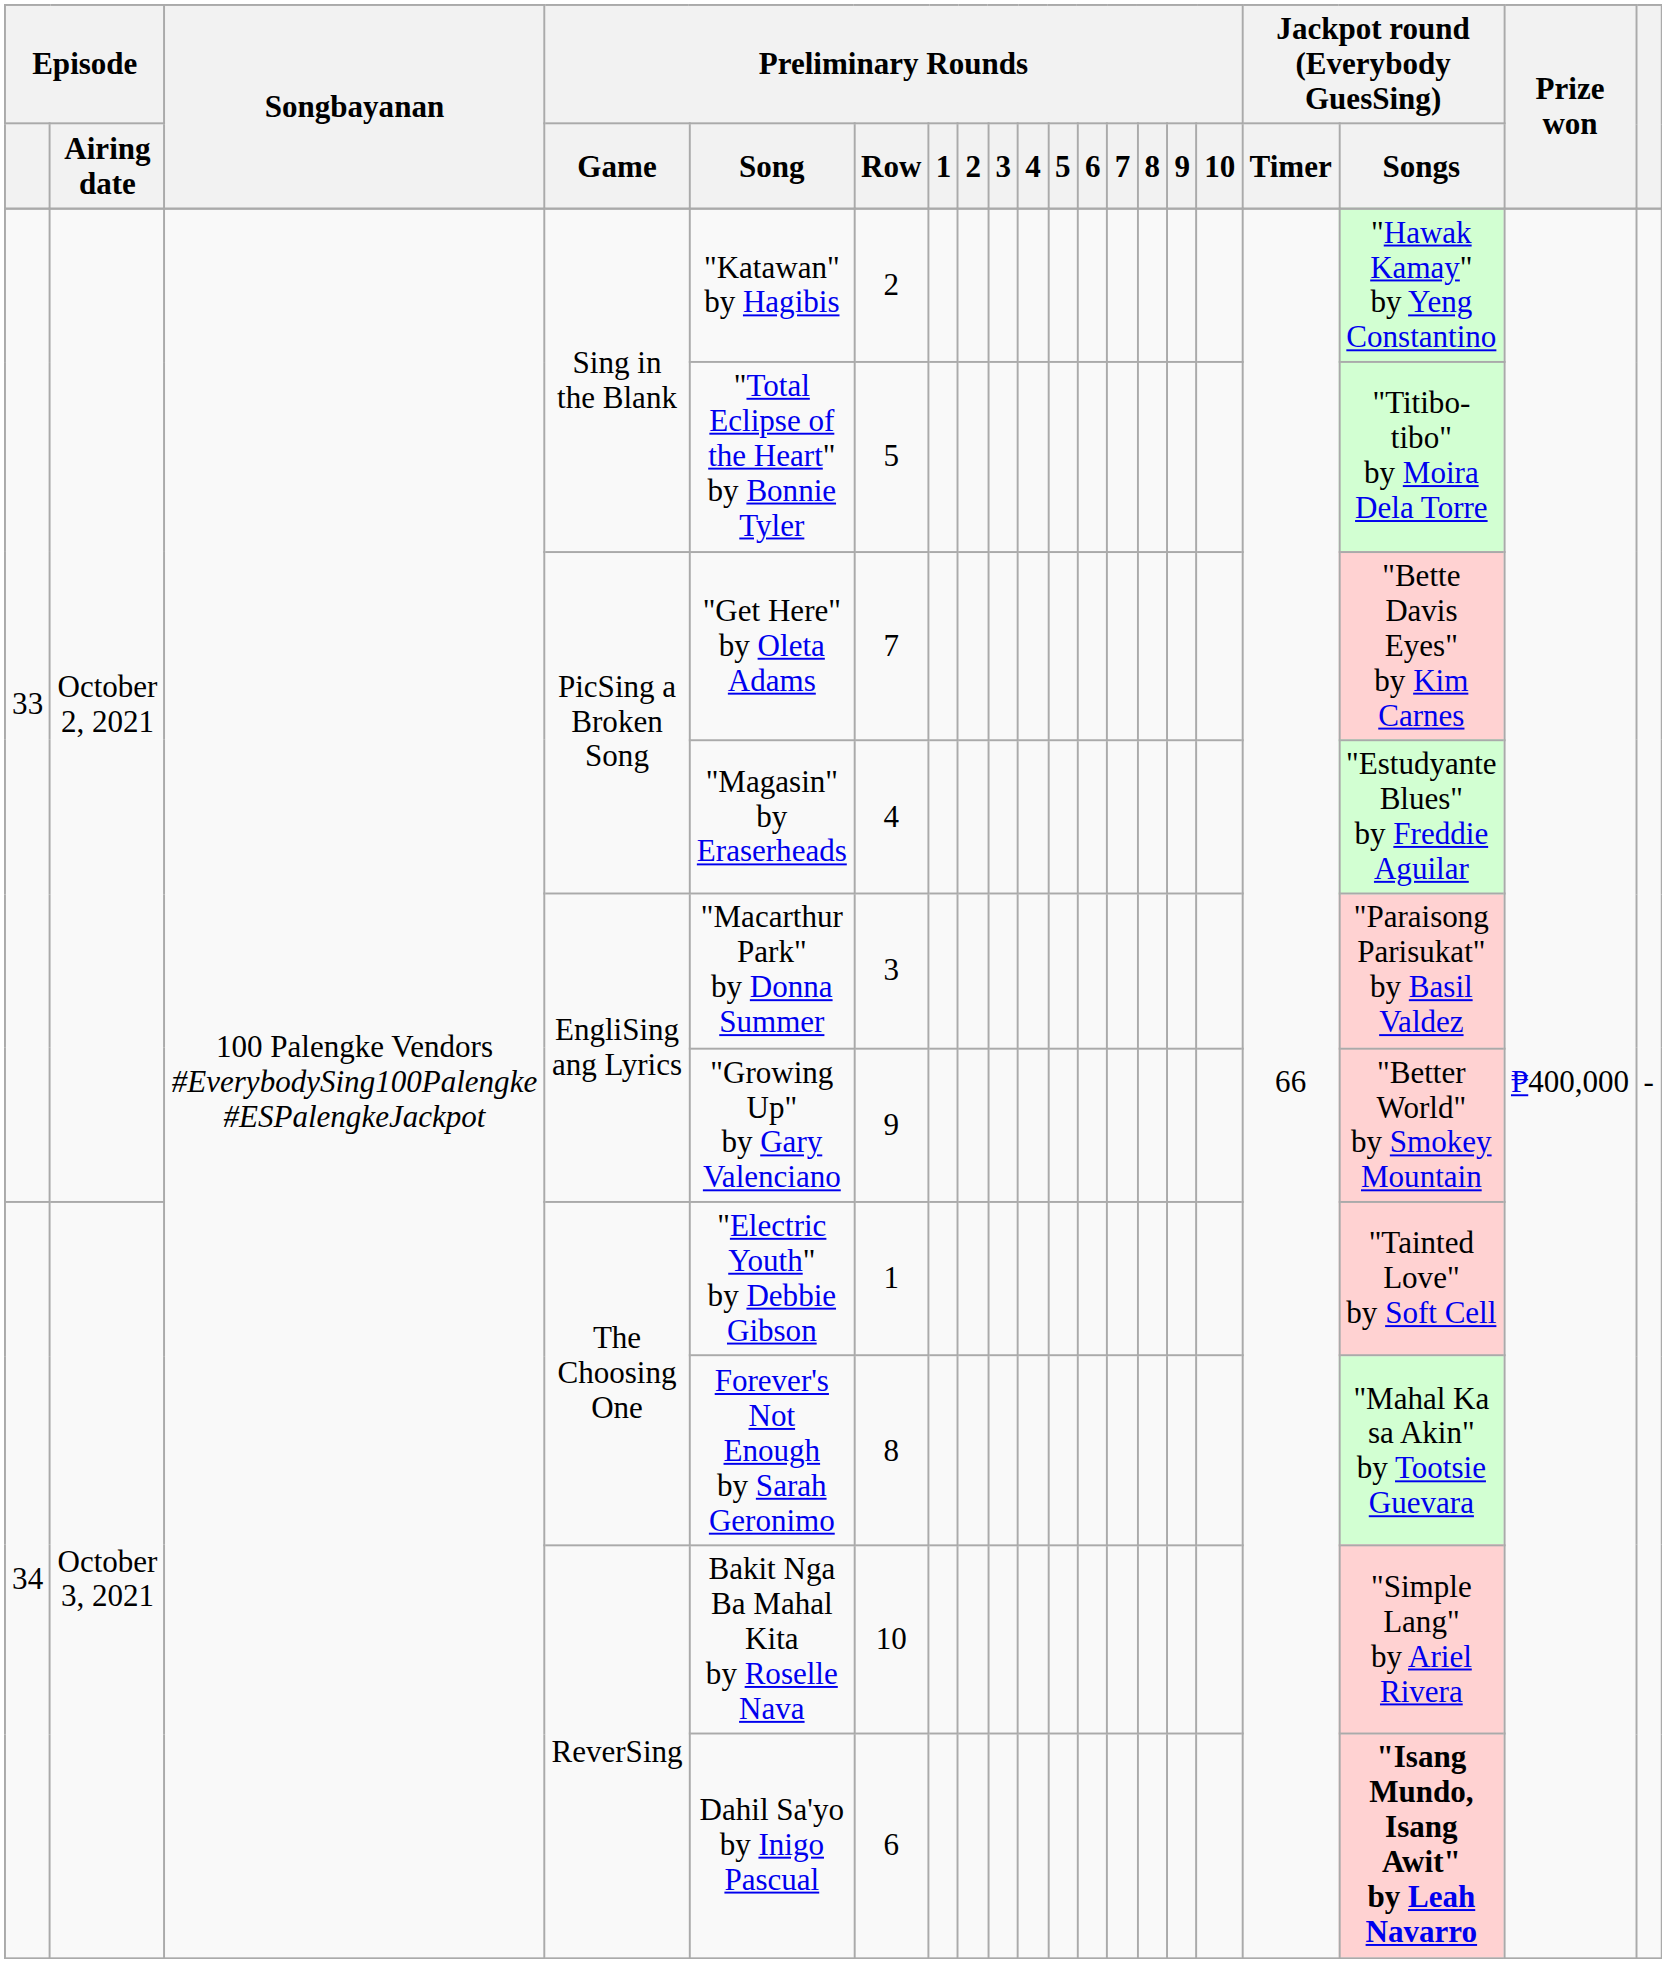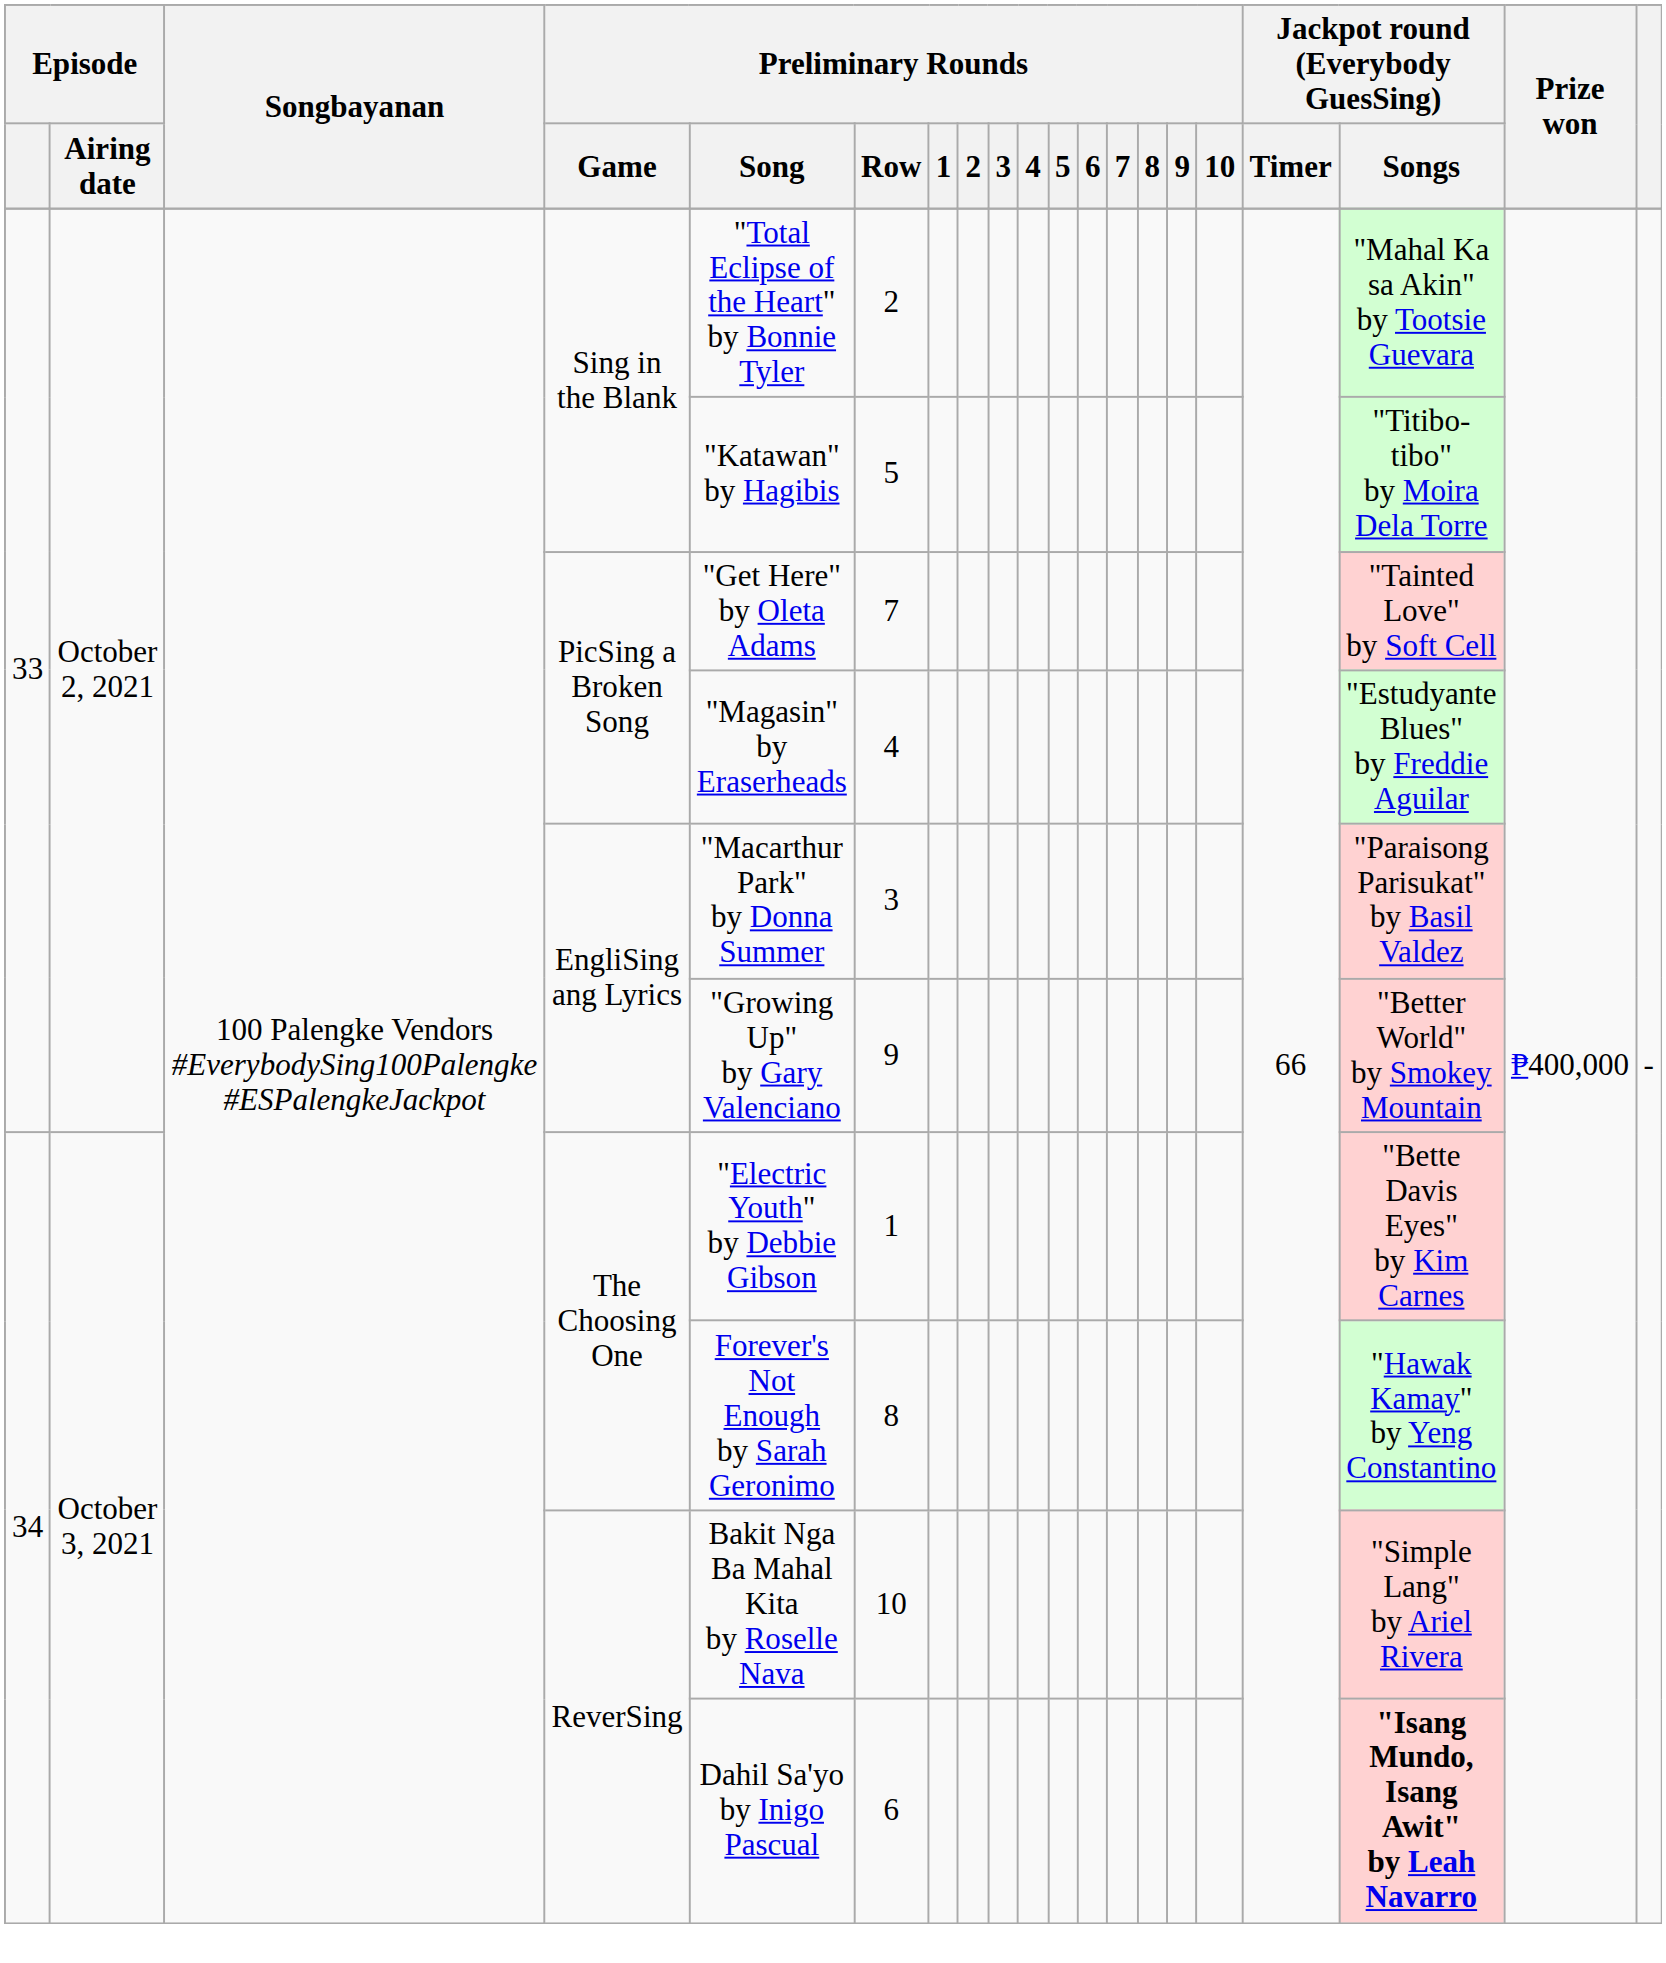(772, 284) "Katawan" by Hagibis -> (772, 302) "Total Eclipse of the Heart" by Bonnie Tyler
(1421, 284) "Hawak Kamay" by Yeng Constantino -> (1421, 302) "Mahal Ka sa Akin" by Tootsie Guevara
(772, 456) "Total Eclipse of the Heart" by Bonnie Tyler -> (772, 473) "Katawan" by Hagibis
(1421, 645) "Bette Davis Eyes" by Kim Carnes -> (1421, 610) "Tainted Love" by Soft Cell
(1421, 1278) "Tainted Love" by Soft Cell -> (1421, 1226) "Bette Davis Eyes" by Kim Carnes
(1421, 1449) "Mahal Ka sa Akin" by Tootsie Guevara -> (1421, 1415) "Hawak Kamay" by Yeng Constantino
